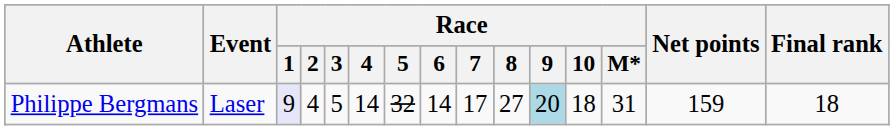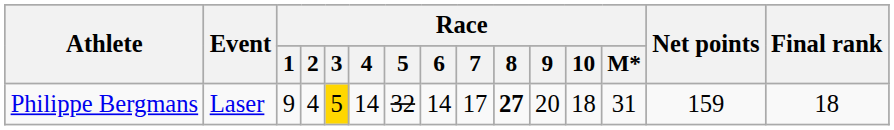(289, 104) lavender background -> (289, 104) no background
(337, 104) no background -> (337, 104) gold background
(511, 104) normal -> (511, 104) bold
(547, 104) lightblue background -> (547, 104) no background
